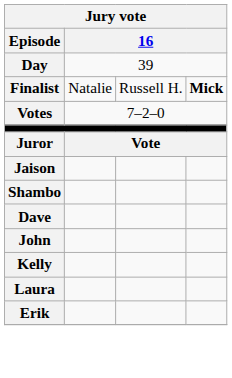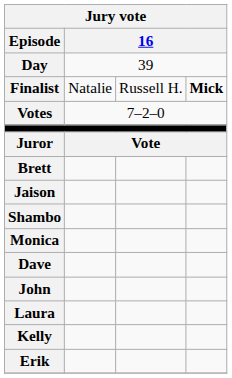+ row: (35, 168)
+ row: (35, 240)
rows swapped: (35, 288) <-> (35, 264)
